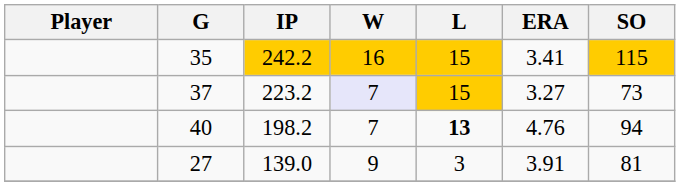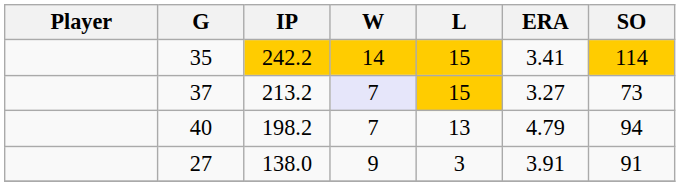(373, 57) 16 -> (373, 57) 14
(631, 57) 115 -> (631, 57) 114
(287, 92) 223.2 -> (287, 92) 213.2
(459, 127) bold -> (459, 127) normal
(545, 127) 4.76 -> (545, 127) 4.79
(287, 163) 139.0 -> (287, 163) 138.0
(631, 163) 81 -> (631, 163) 91
